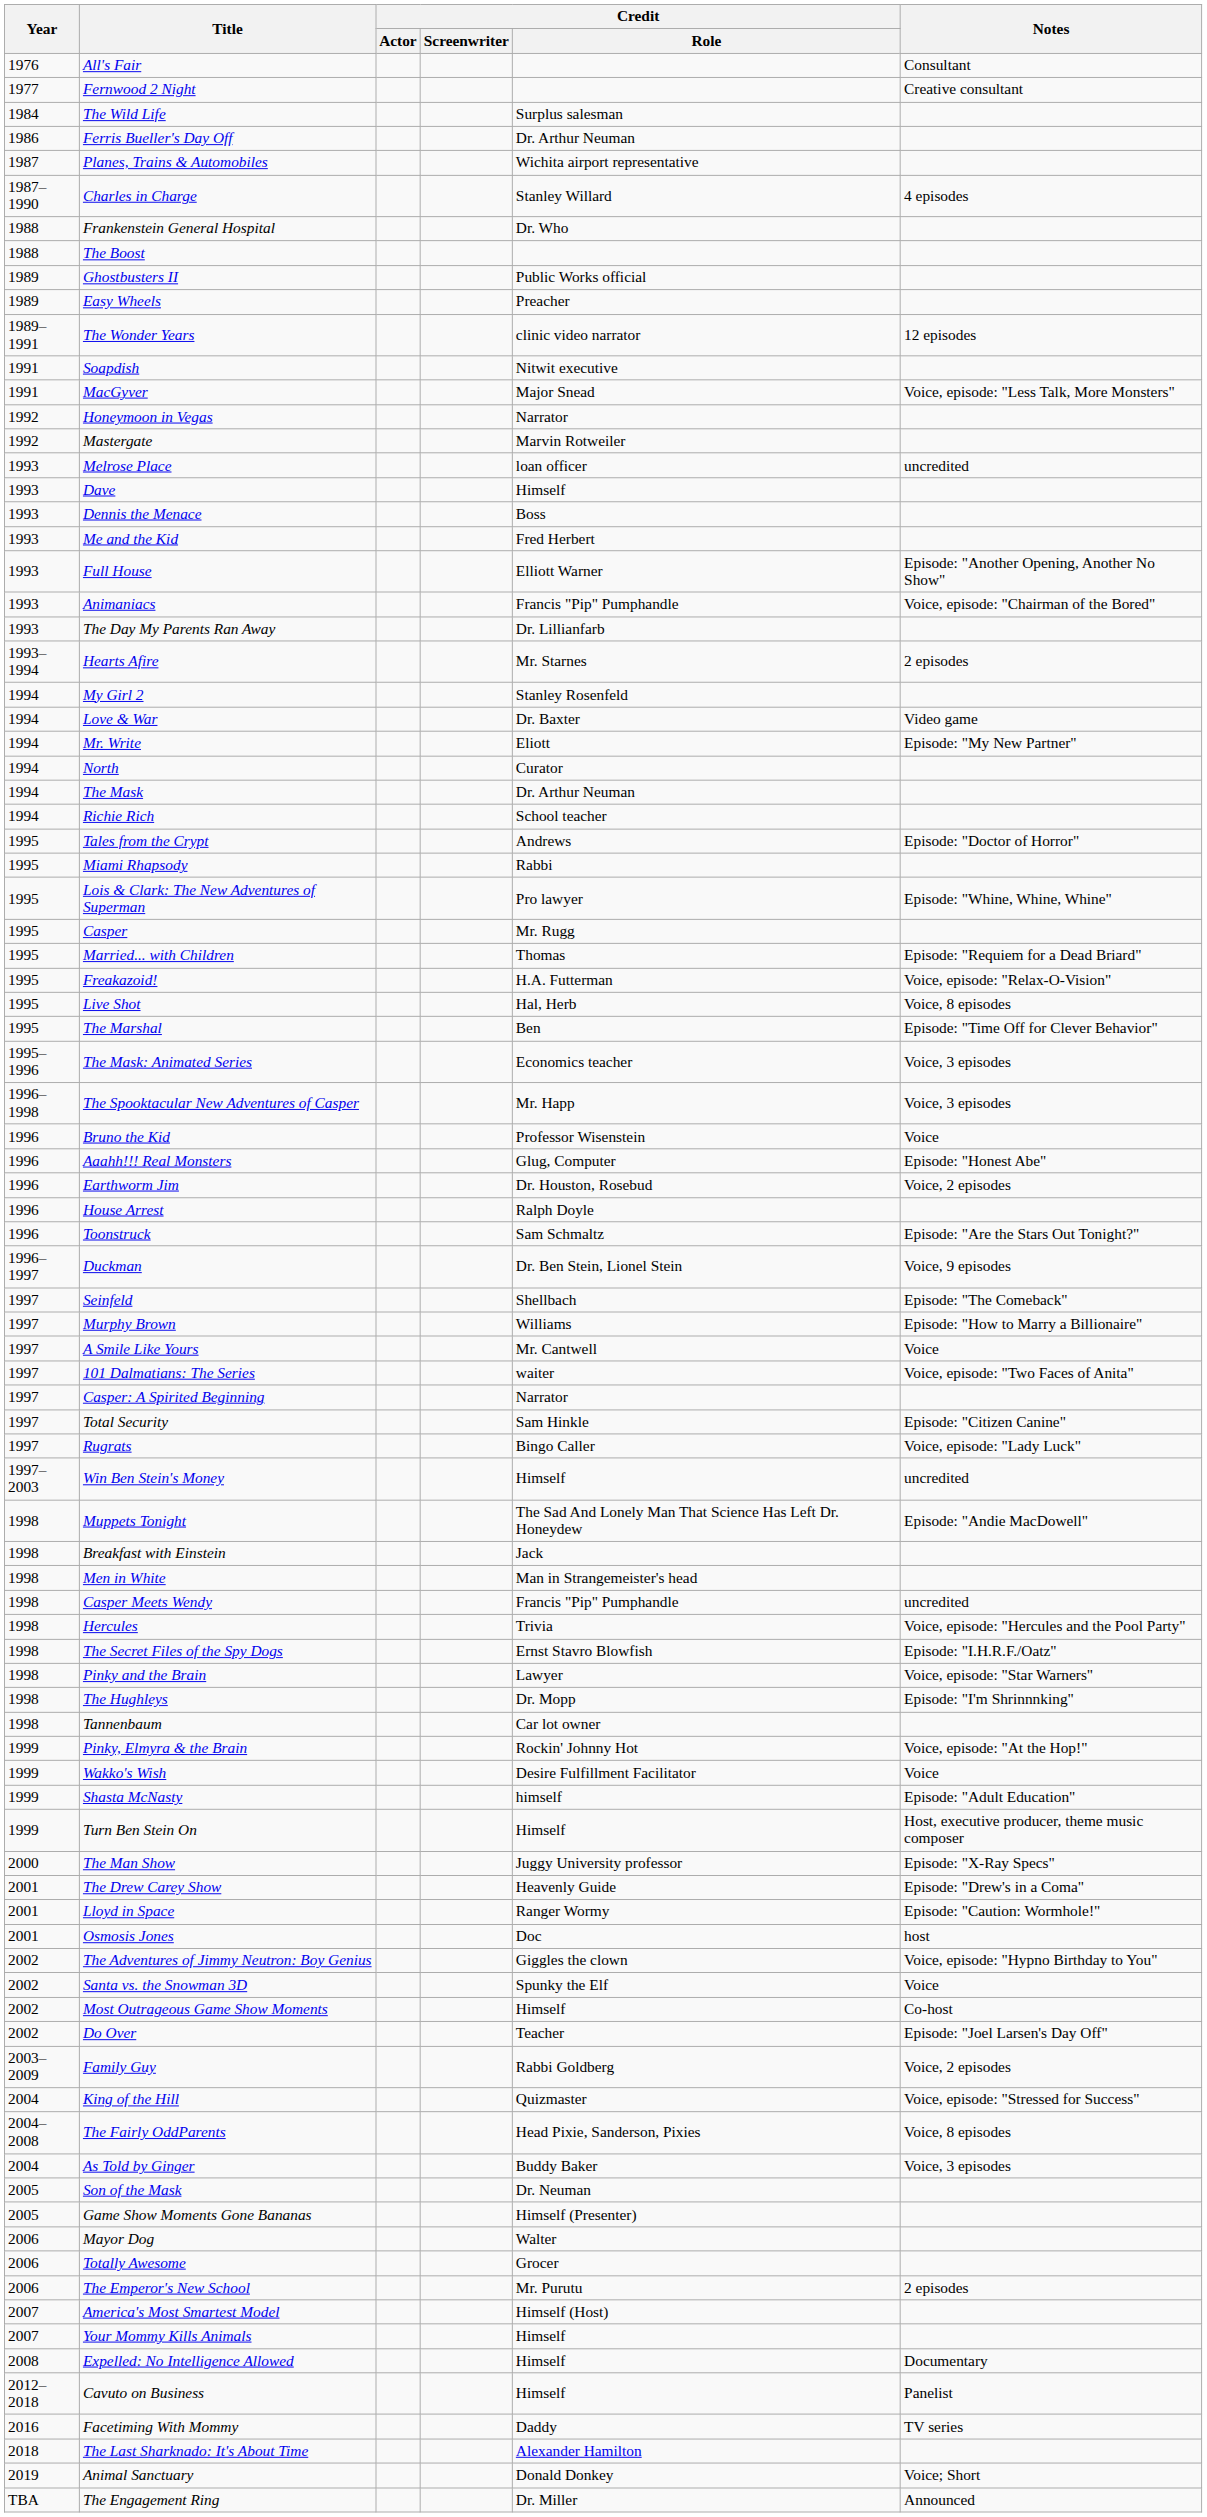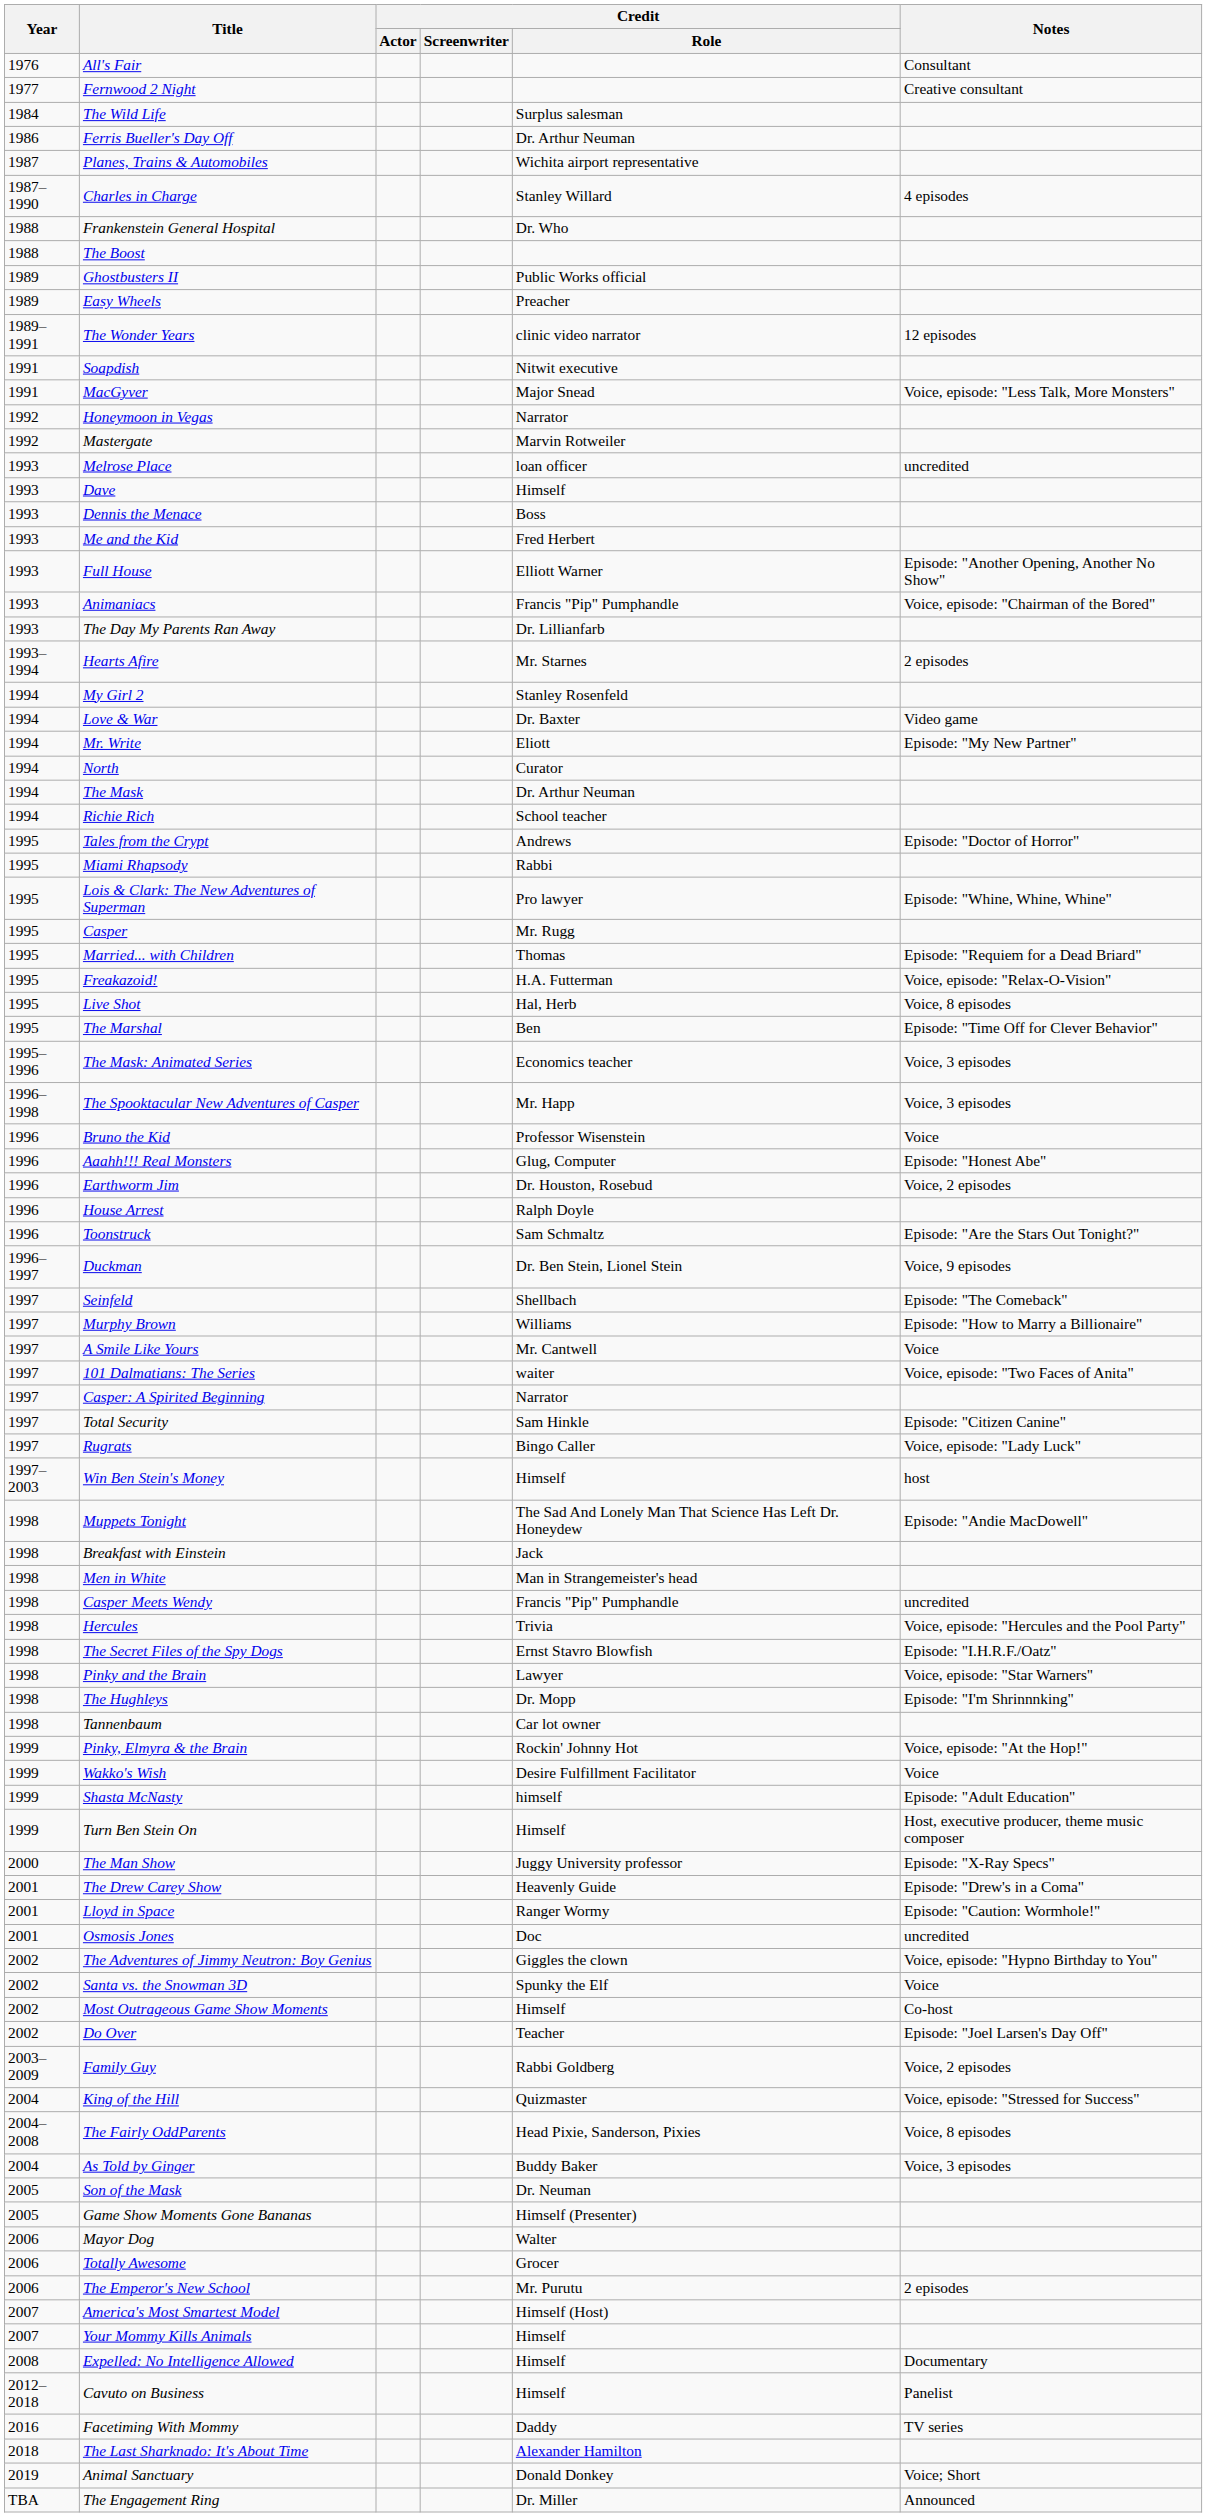(937, 1478) uncredited -> (917, 1478) host
(917, 1936) host -> (937, 1936) uncredited
